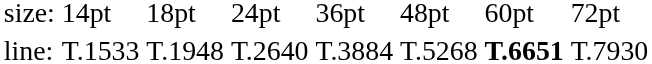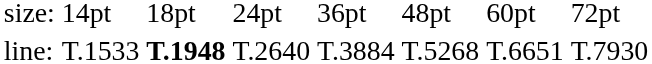(185, 50) normal -> (186, 50) bold
(524, 50) bold -> (525, 50) normal
